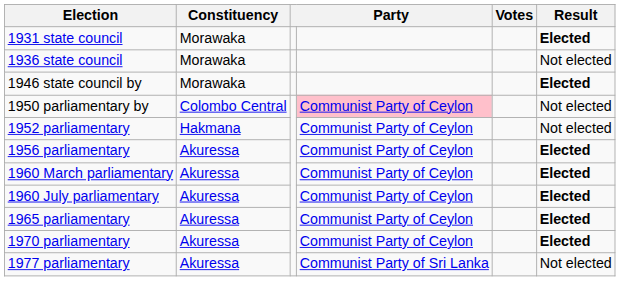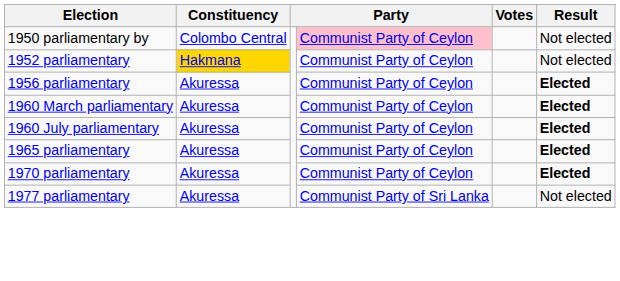- row: (65, 38)
- row: (65, 60)
- row: (75, 83)
(210, 128) no background -> (210, 60) gold background
